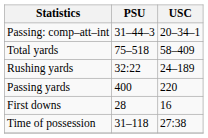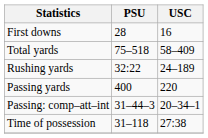rows swapped: (34, 105) <-> (58, 32)
